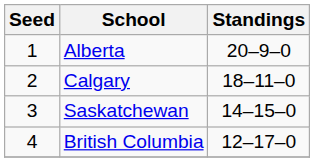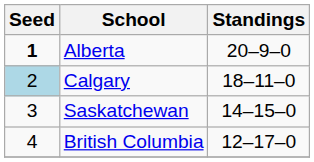(32, 50) normal -> (32, 50) bold
(32, 80) no background -> (32, 80) lightblue background
